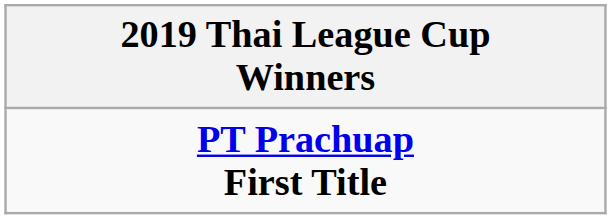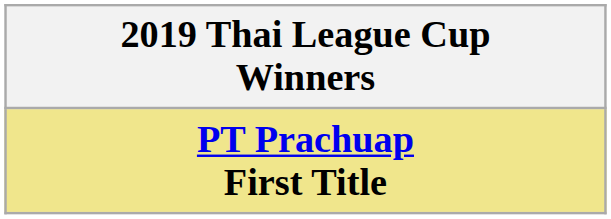(305, 159) no background -> (305, 159) khaki background
